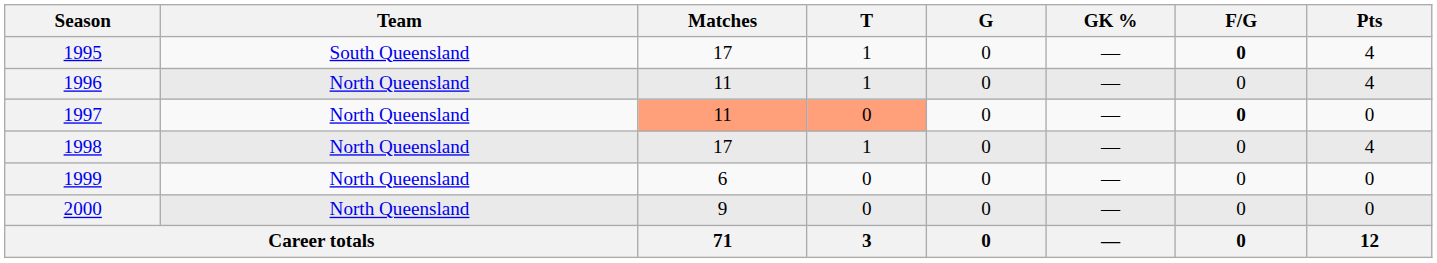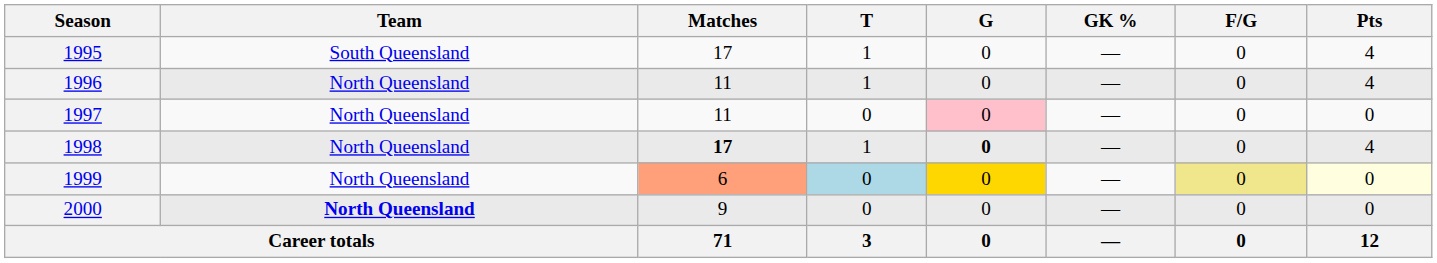(1241, 52) bold -> (1241, 52) normal
(723, 115) lightsalmon background -> (723, 115) no background
(867, 115) lightsalmon background -> (867, 115) no background
(986, 115) no background -> (986, 115) pink background
(1241, 115) bold -> (1241, 115) normal
(723, 147) normal -> (723, 147) bold
(986, 147) normal -> (986, 147) bold
(723, 178) no background -> (723, 178) lightsalmon background
(867, 178) no background -> (867, 178) lightblue background
(986, 178) no background -> (986, 178) gold background
(1241, 178) no background -> (1241, 178) khaki background
(1370, 178) no background -> (1370, 178) lightyellow background
(399, 210) normal -> (400, 210) bold
